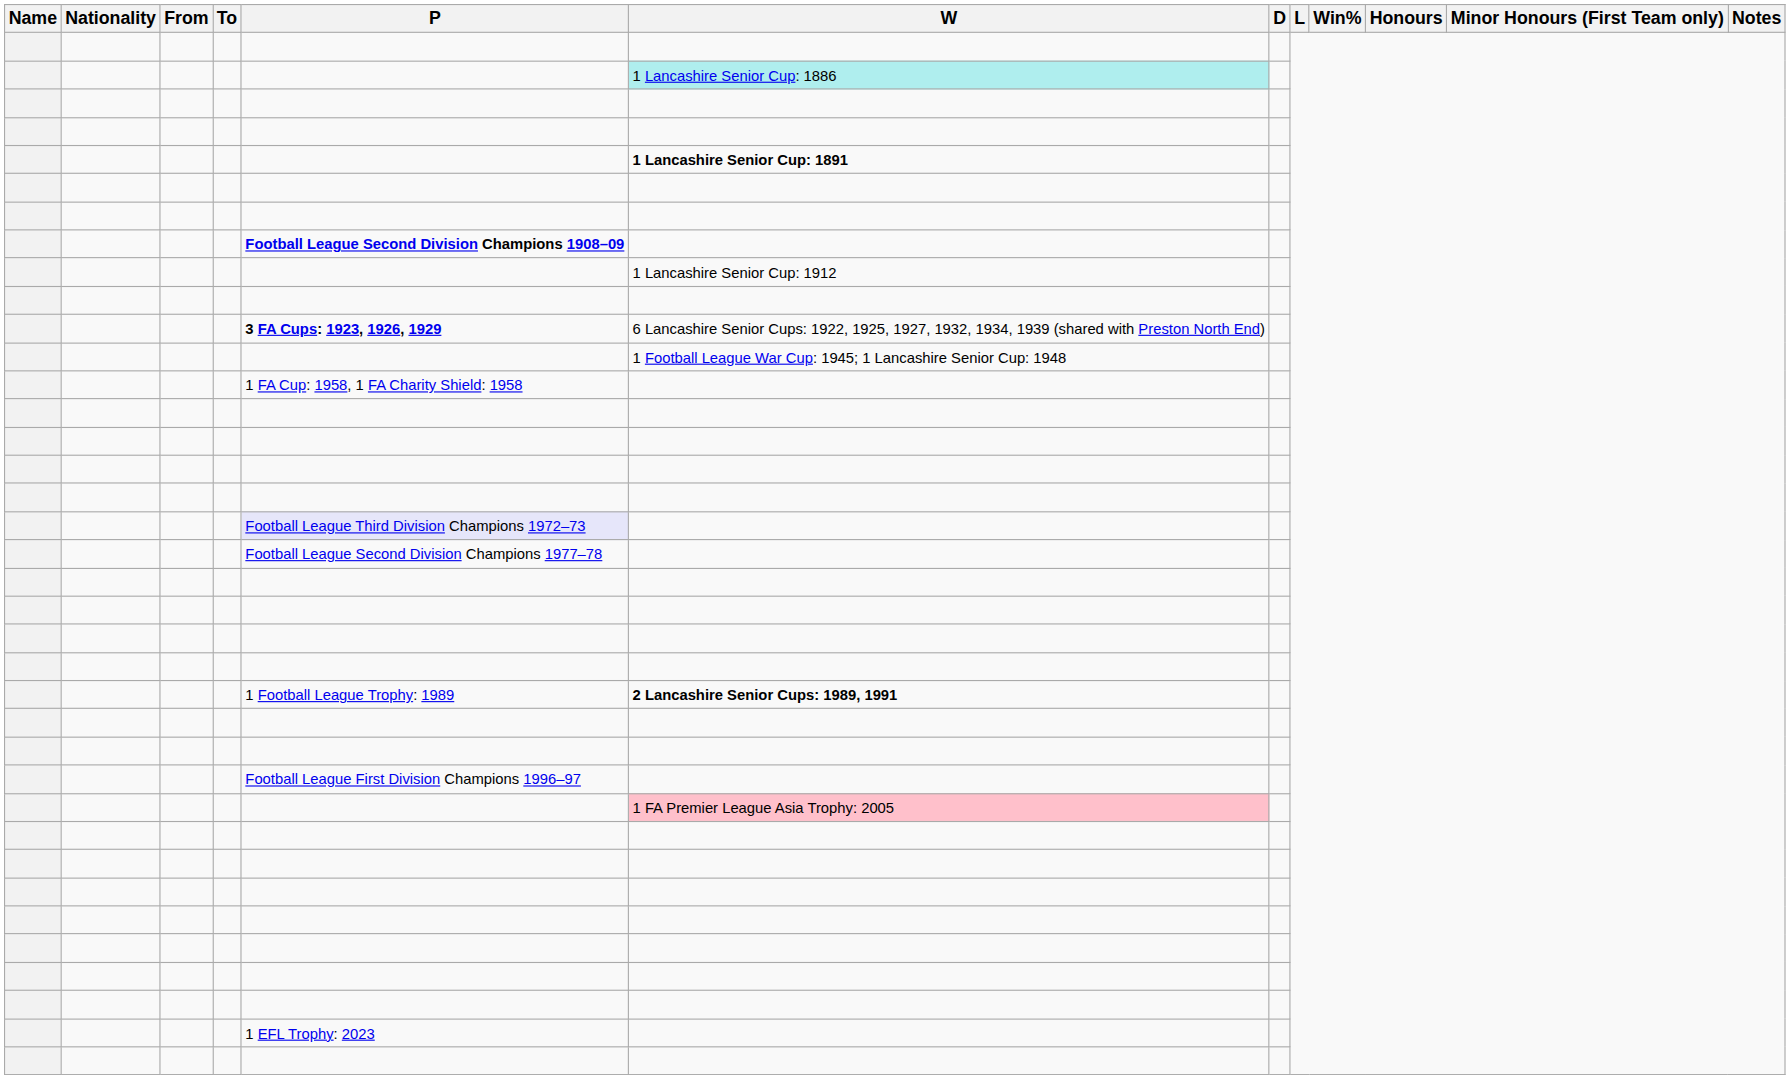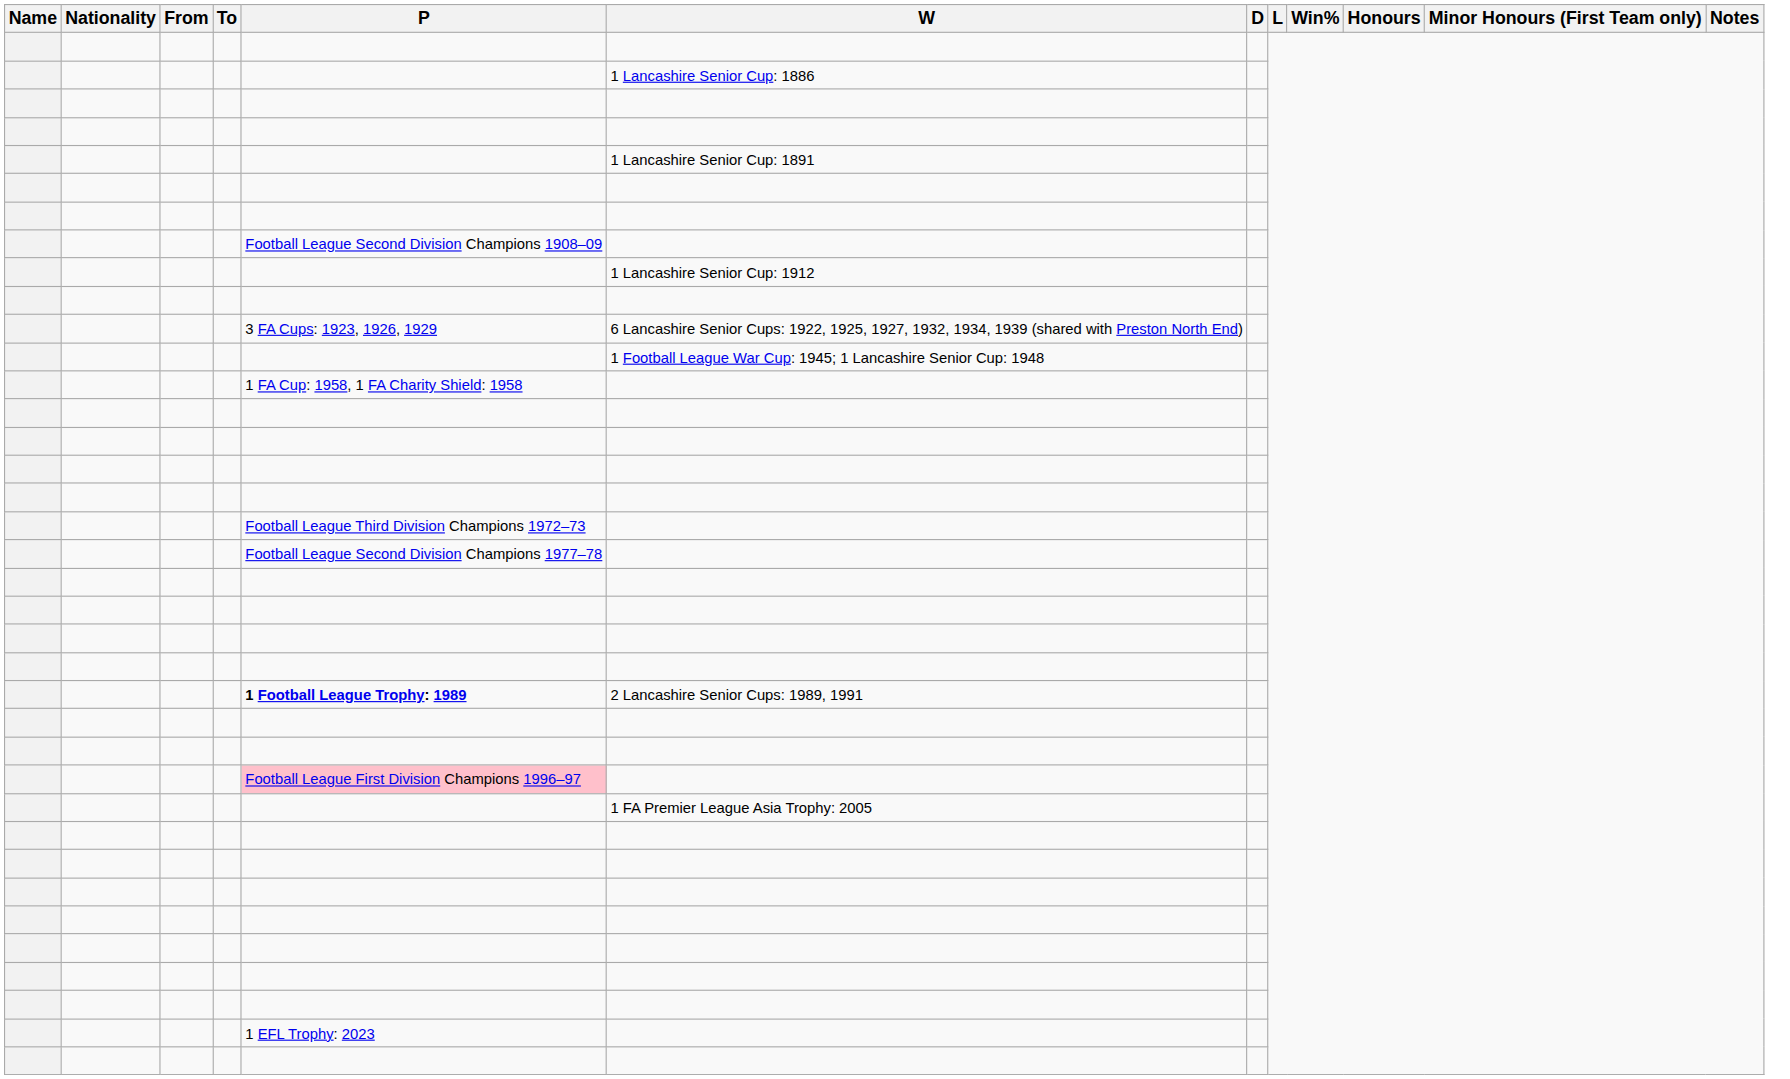(735, 76) paleturquoise background -> (712, 76) no background
(740, 159) bold -> (712, 160) normal
(435, 243) bold -> (424, 245) normal
(343, 328) bold -> (341, 329) normal
(415, 526) lavender background -> (415, 526) no background
(350, 695) normal -> (356, 694) bold
(765, 694) bold -> (737, 695) normal
(413, 780) no background -> (413, 780) pink background
(763, 808) pink background -> (741, 808) no background
